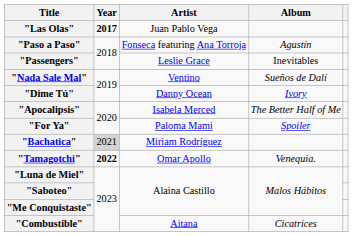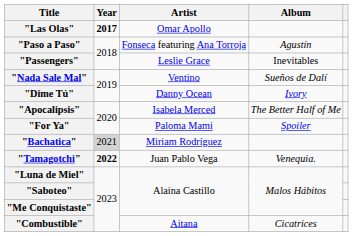(184, 28) Juan Pablo Vega -> (184, 28) Omar Apollo
(184, 158) Omar Apollo -> (184, 158) Juan Pablo Vega
